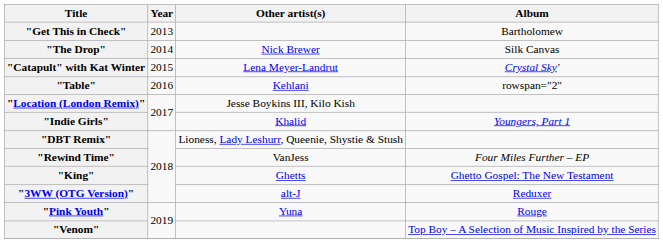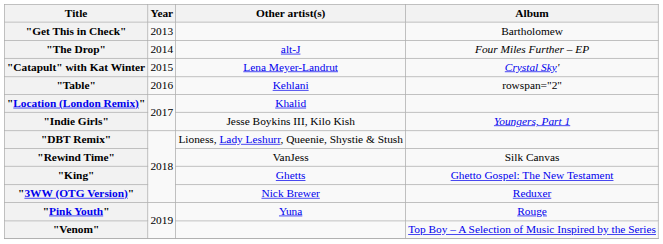(291, 49) Nick Brewer -> (291, 49) alt-J
(532, 49) Silk Canvas -> (532, 49) Four Miles Further – EP
(291, 103) Jesse Boykins III, Kilo Kish -> (291, 103) Khalid
(291, 121) Khalid -> (291, 121) Jesse Boykins III, Kilo Kish
(532, 157) Four Miles Further – EP -> (532, 157) Silk Canvas
(291, 193) alt-J -> (291, 193) Nick Brewer
